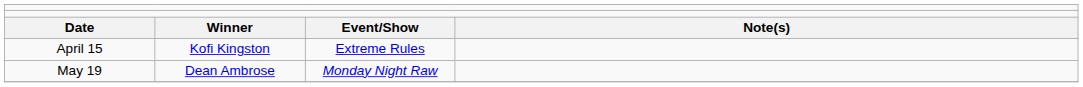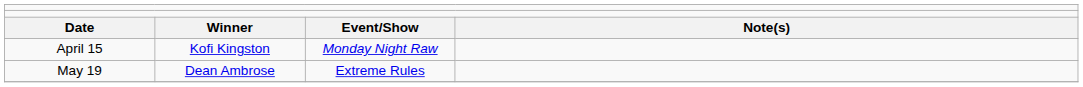(380, 49) Extreme Rules -> (380, 49) Monday Night Raw
(380, 70) Monday Night Raw -> (380, 70) Extreme Rules
